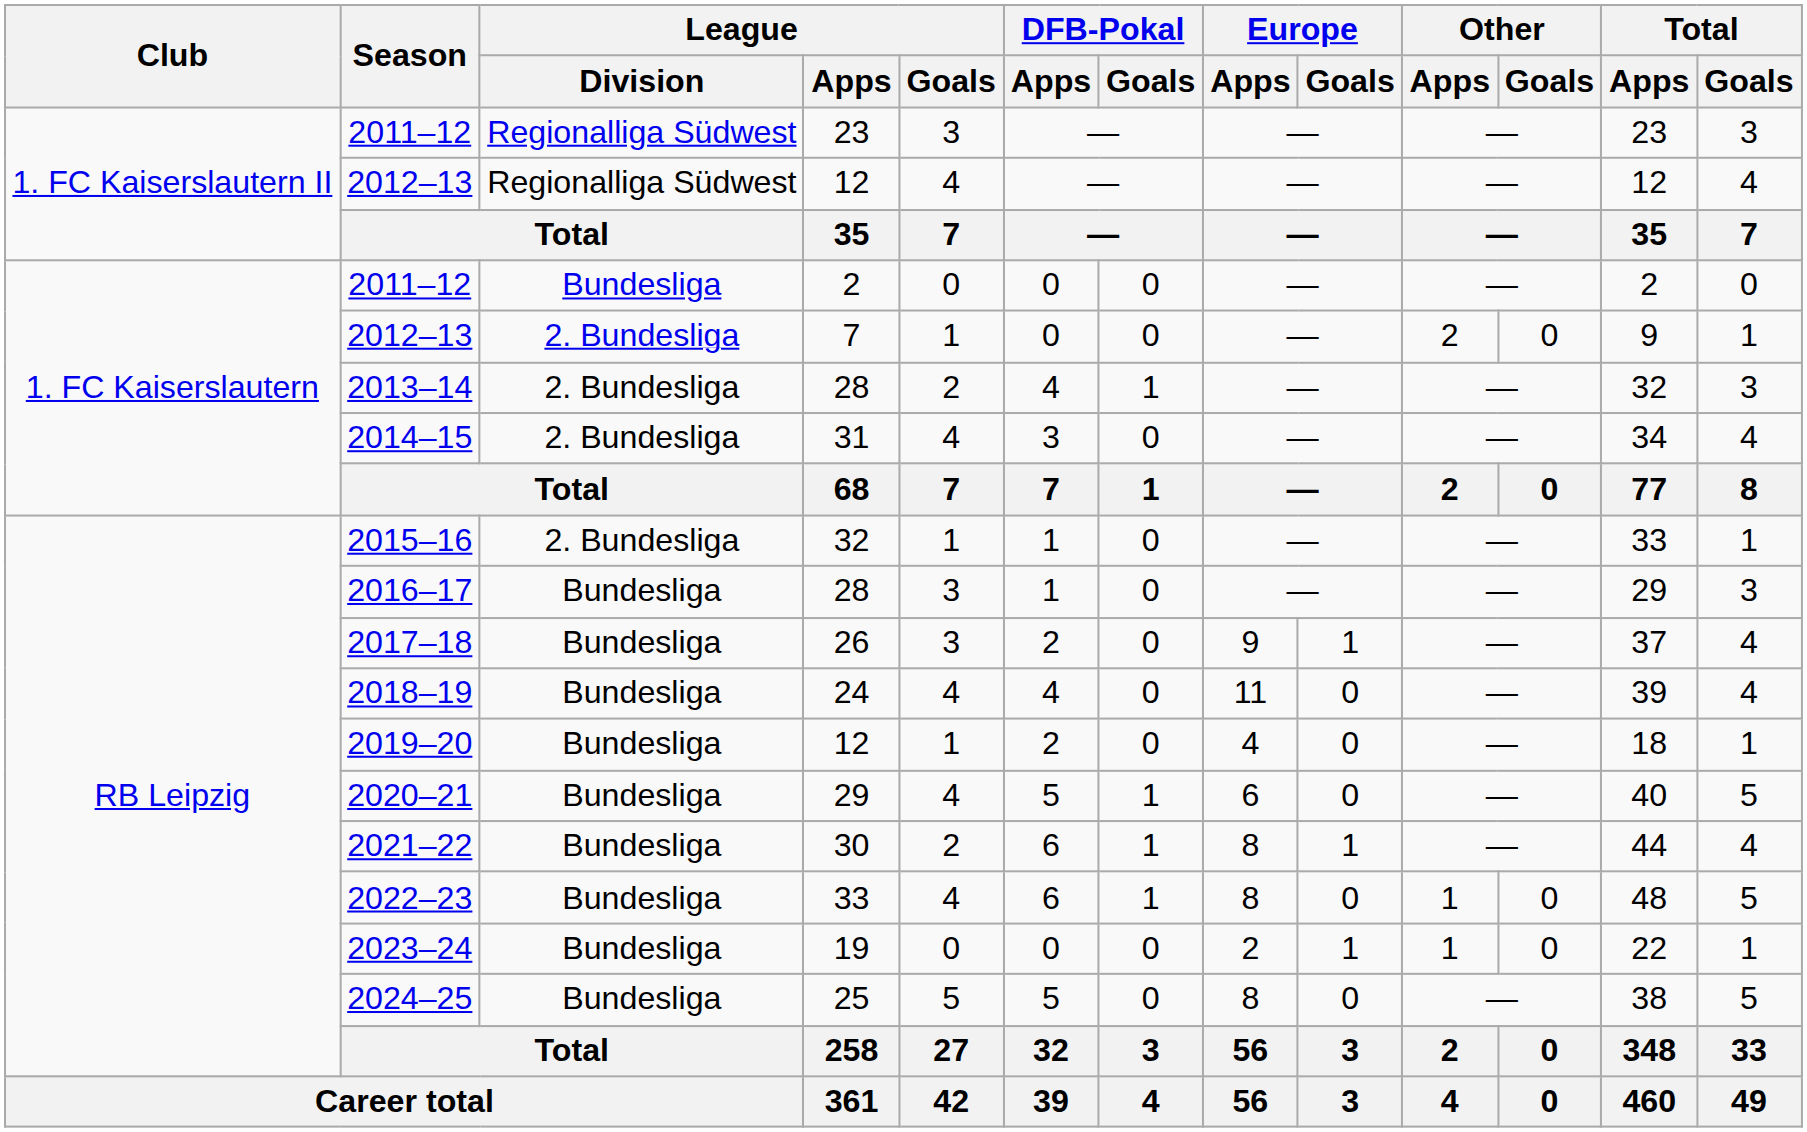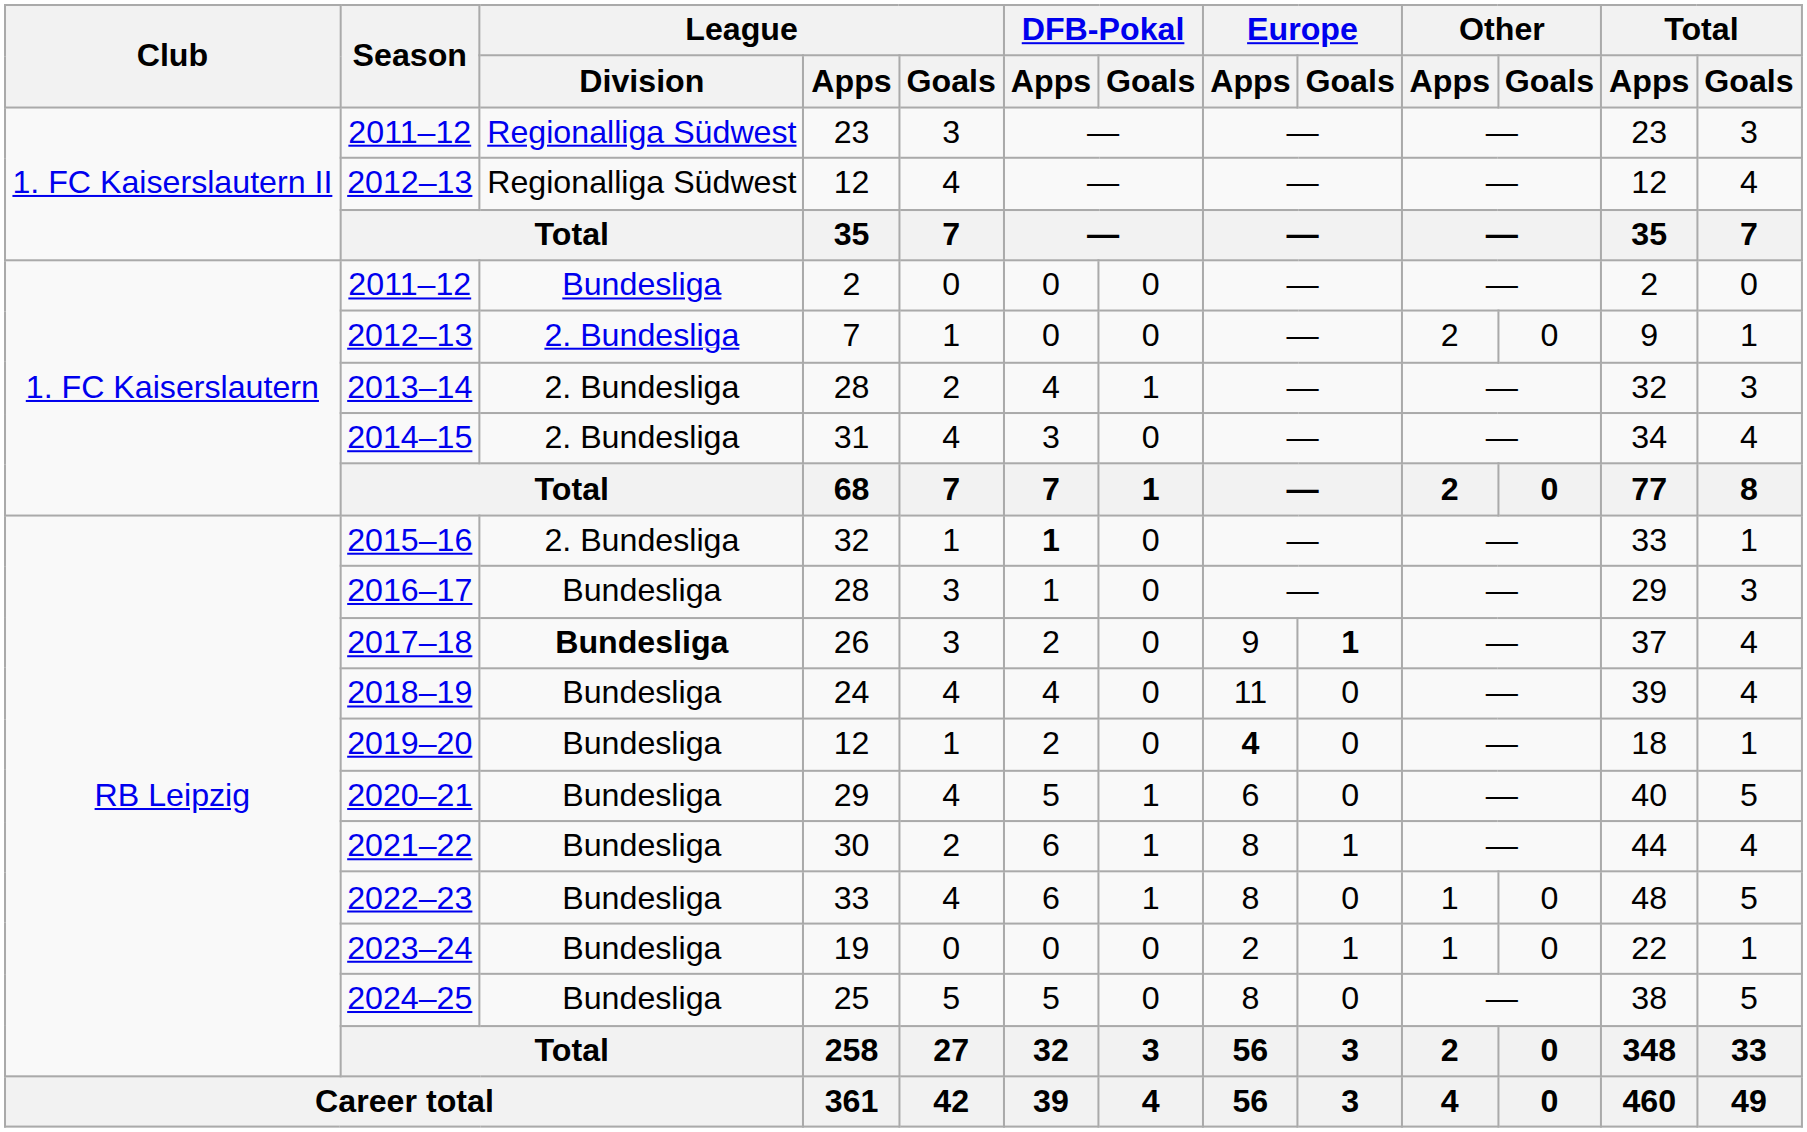(1051, 540) normal -> (1051, 540) bold
(642, 642) normal -> (642, 642) bold
(1350, 642) normal -> (1350, 642) bold
(1250, 744) normal -> (1250, 744) bold
